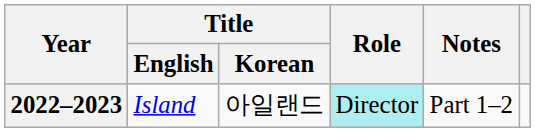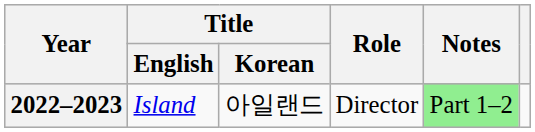(377, 105) paleturquoise background -> (377, 105) no background
(471, 105) no background -> (471, 105) lightgreen background
